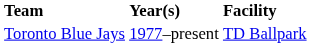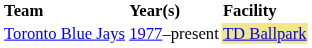(265, 33) no background -> (265, 33) khaki background
